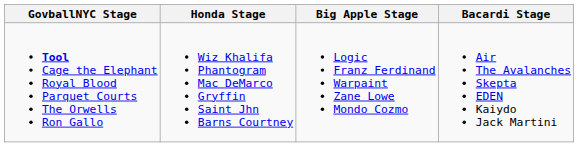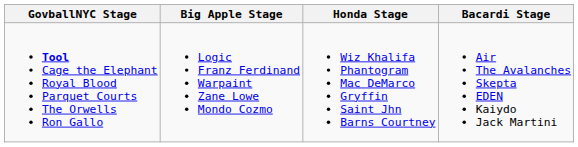columns swapped: (367, 14) <-> (228, 14)
